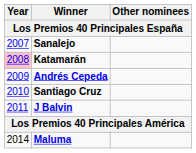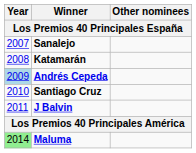(18, 60) pink background -> (18, 60) no background
(18, 76) no background -> (18, 76) lightblue background
(18, 140) no background -> (18, 140) lightgreen background
